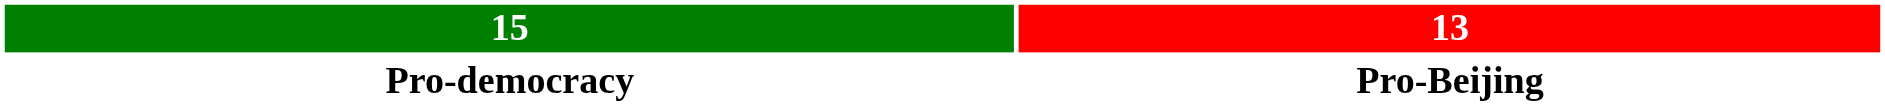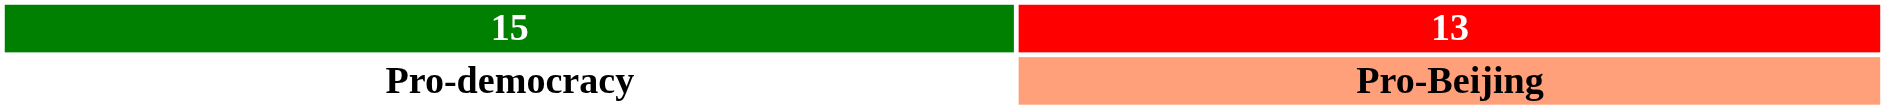(1450, 80) no background -> (1450, 80) lightsalmon background
